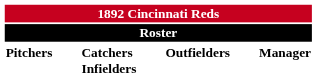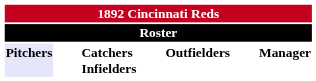(29, 52) no background -> (29, 52) lavender background
